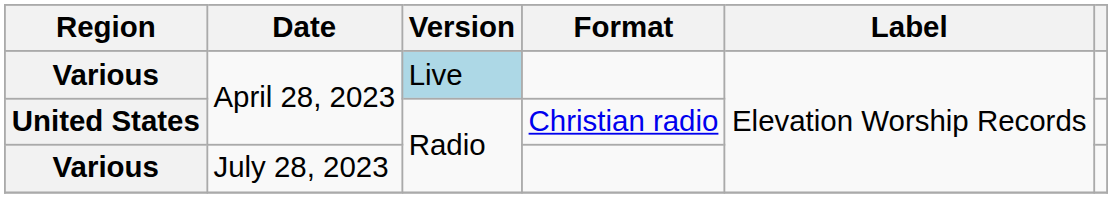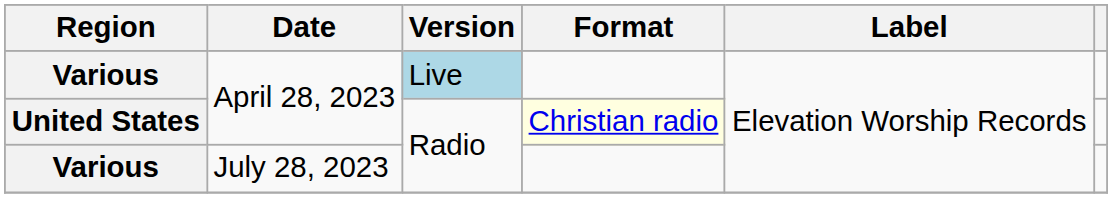(624, 121) no background -> (624, 121) lightyellow background
